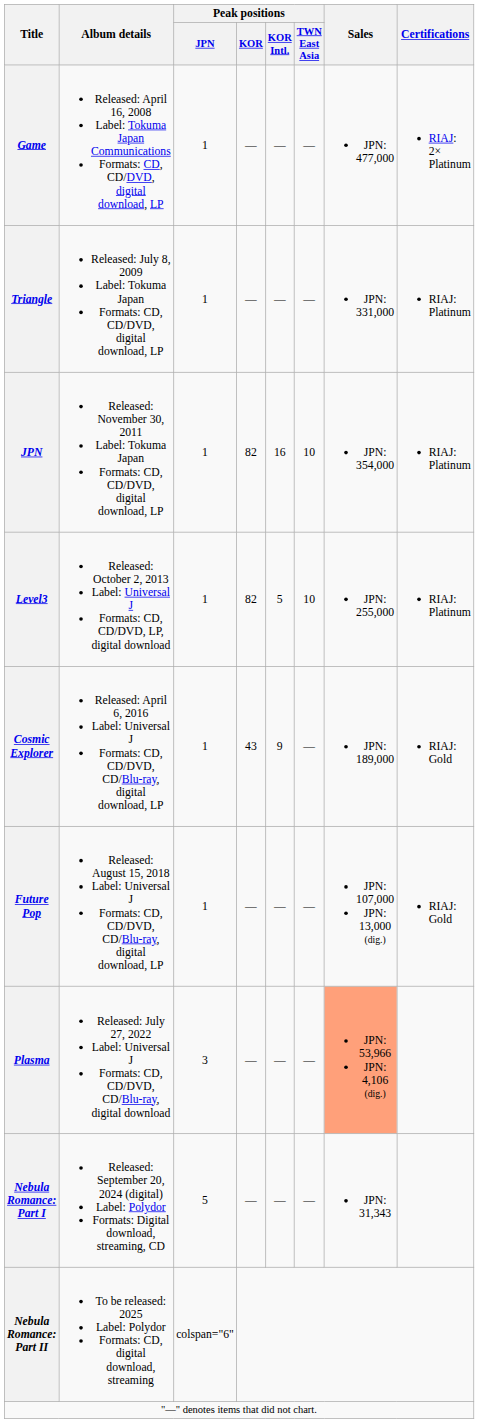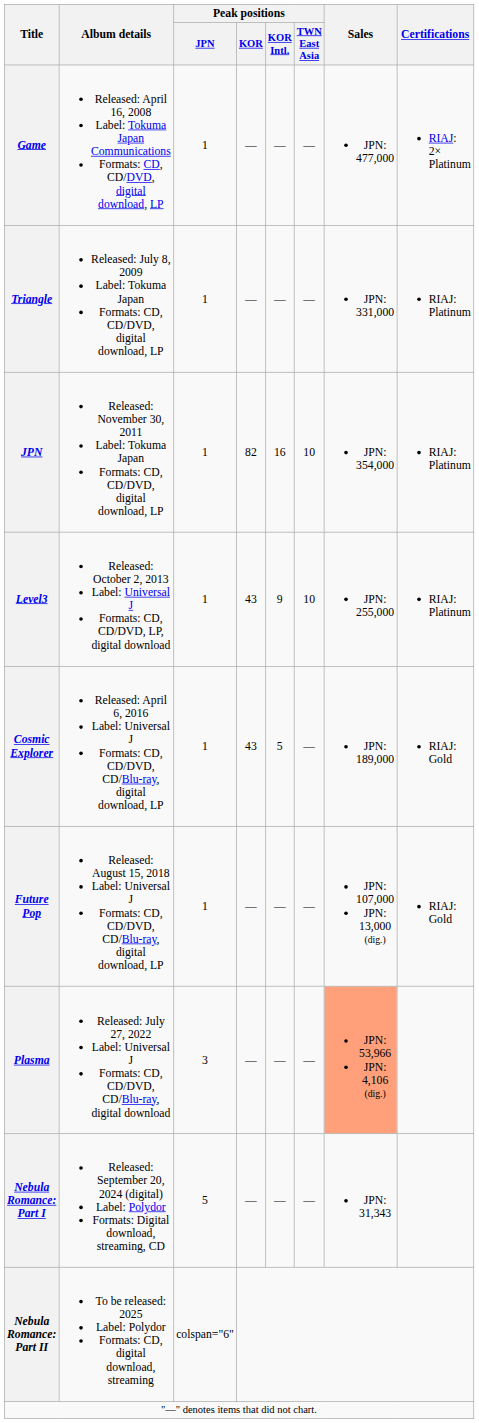(251, 599) 82 -> (251, 599) 43
(280, 599) 5 -> (280, 599) 9
(280, 746) 9 -> (280, 746) 5
